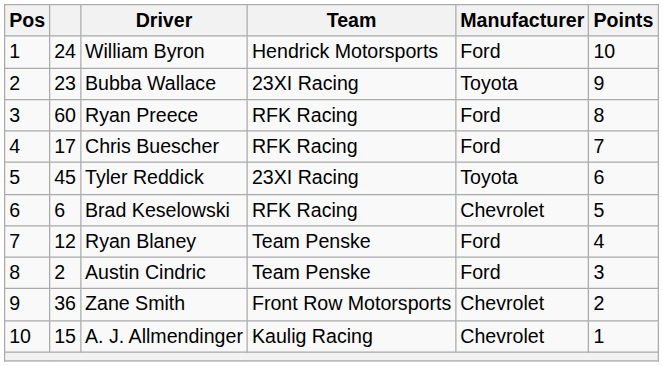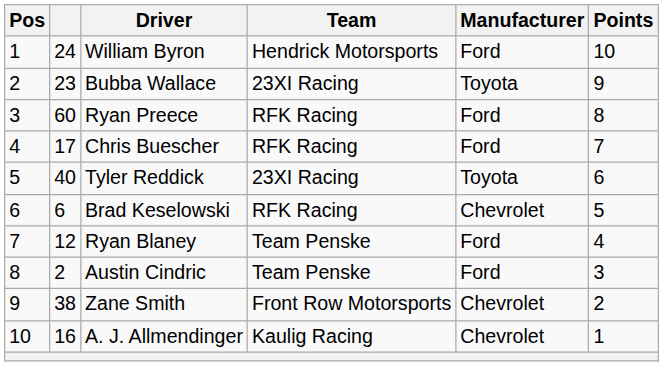(65, 177) 45 -> (65, 177) 40
(65, 304) 36 -> (65, 304) 38
(65, 335) 15 -> (65, 335) 16
